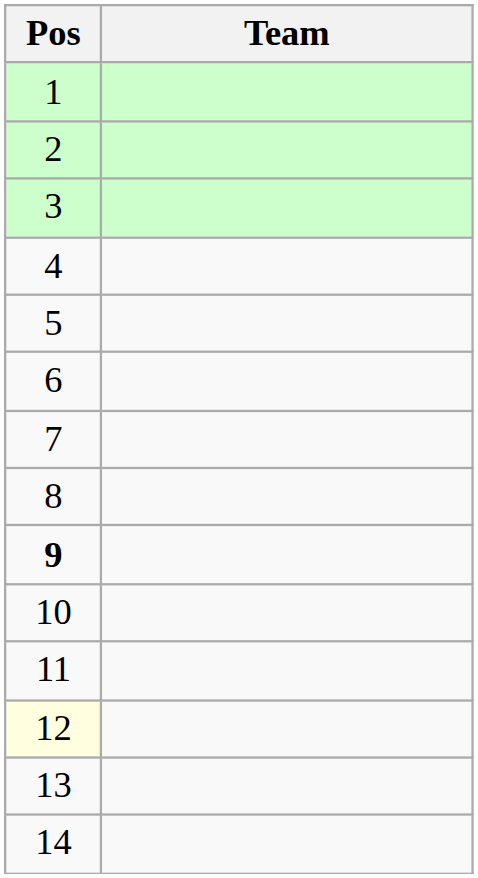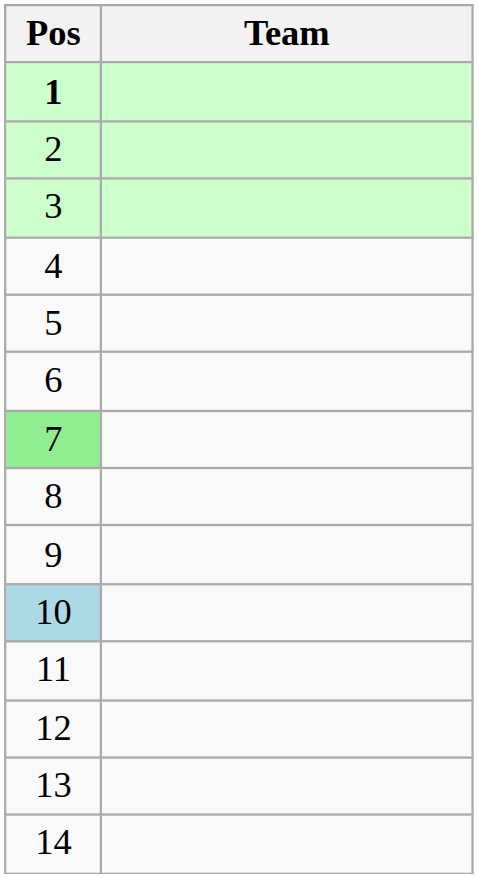(53, 91) normal -> (53, 91) bold
(53, 438) no background -> (53, 438) lightgreen background
(53, 554) bold -> (53, 554) normal
(53, 611) no background -> (53, 611) lightblue background
(53, 727) lightyellow background -> (53, 727) no background
